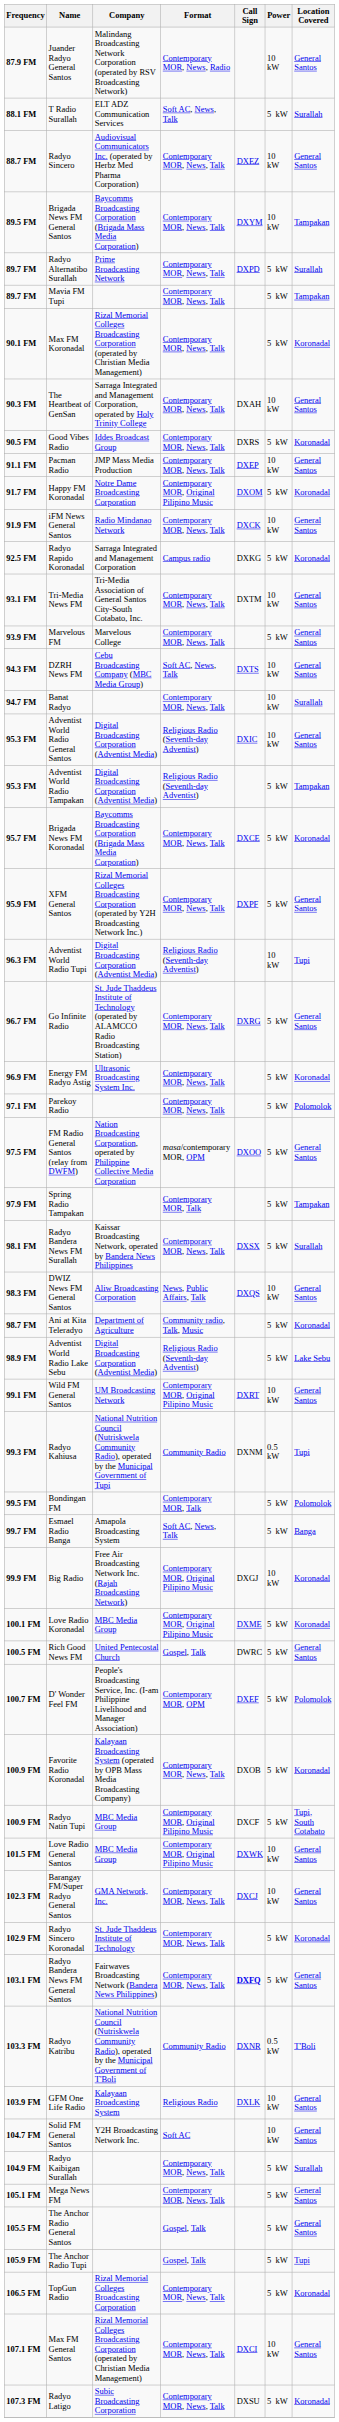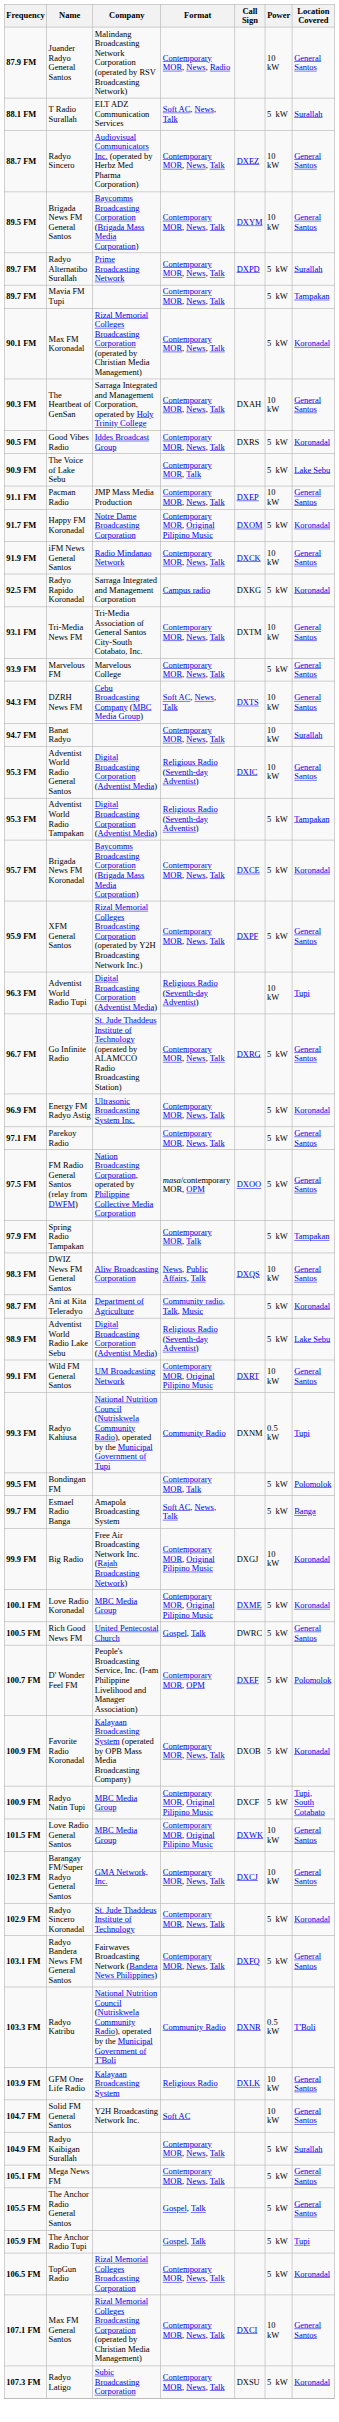(312, 222) Tampakan -> (308, 222) General Santos
+ row: (66, 470)
(313, 1105) Polomolok -> (308, 1138) General Santos
- row: (65, 1246)
(249, 1980) bold -> (248, 1961) normal
